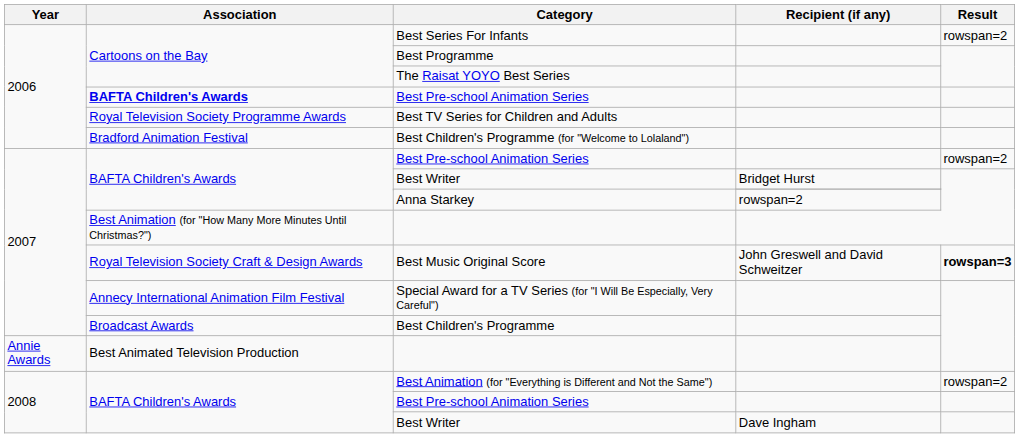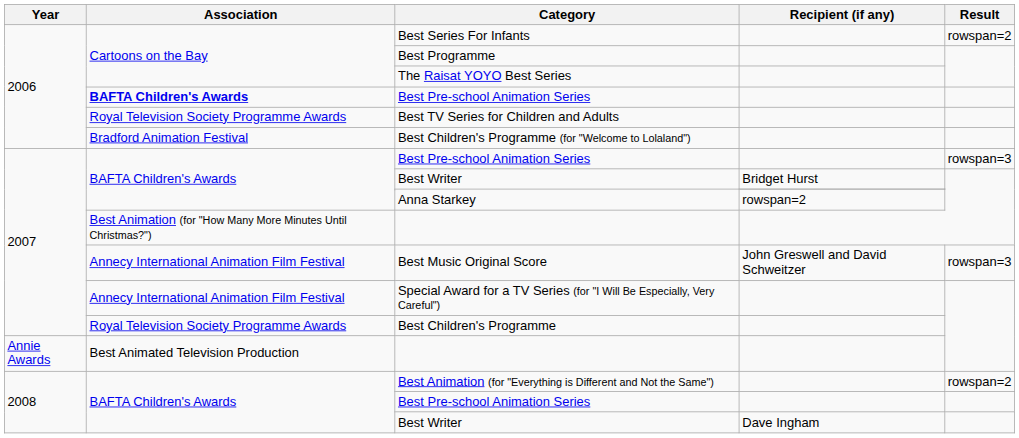(975, 158) rowspan=2 -> (980, 158) rowspan=3
(226, 262) Royal Television Society Craft & Design Awards -> (217, 262) Annecy International Animation Film Festival
(977, 262) bold -> (980, 262) normal
(141, 325) Broadcast Awards -> (218, 325) Royal Television Society Programme Awards
